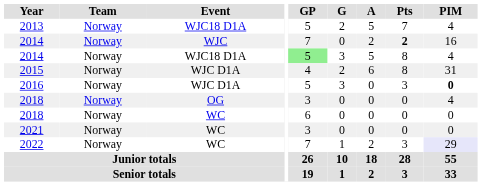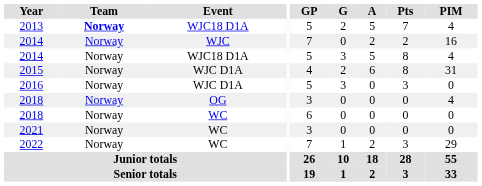(103, 26) normal -> (104, 26) bold
(405, 41) bold -> (405, 41) normal
(308, 55) lightgreen background -> (309, 55) no background
(451, 85) bold -> (451, 85) normal
(451, 144) lavender background -> (451, 144) no background
